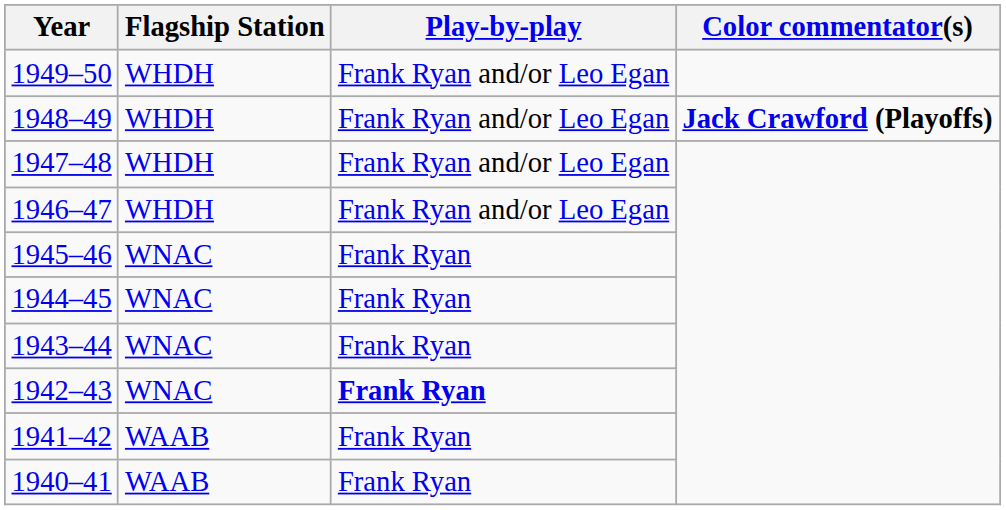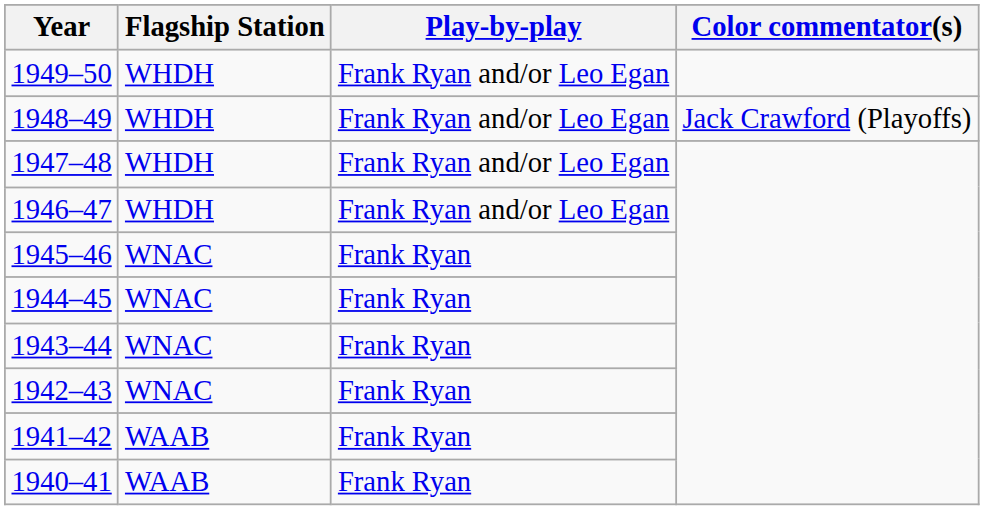(838, 118) bold -> (827, 118) normal
(412, 390) bold -> (405, 390) normal
